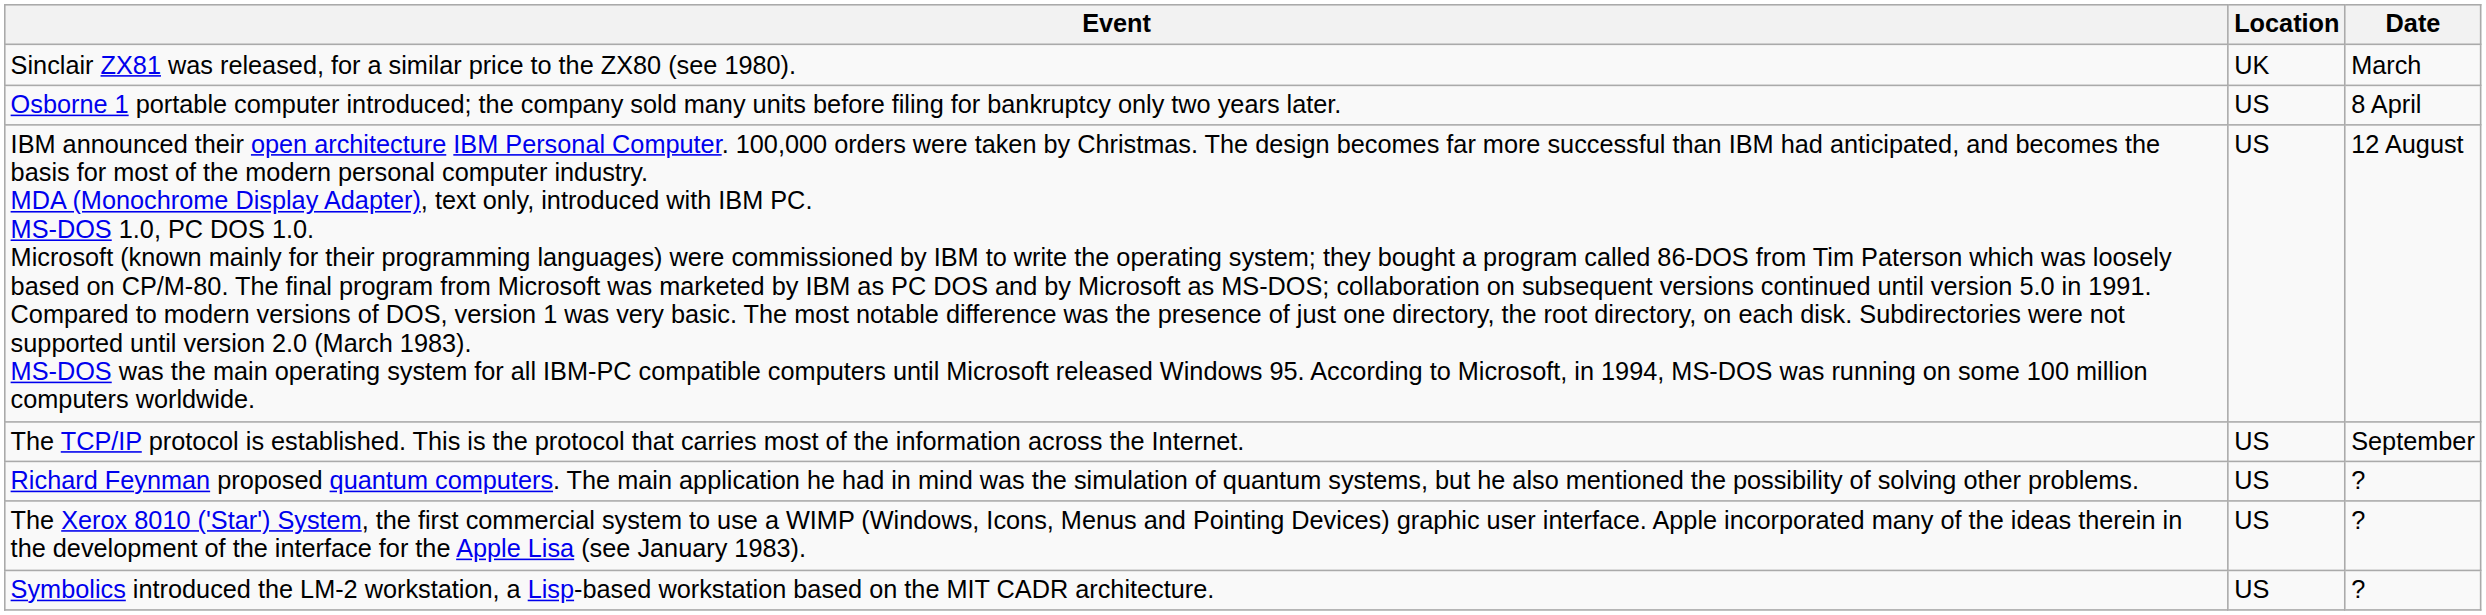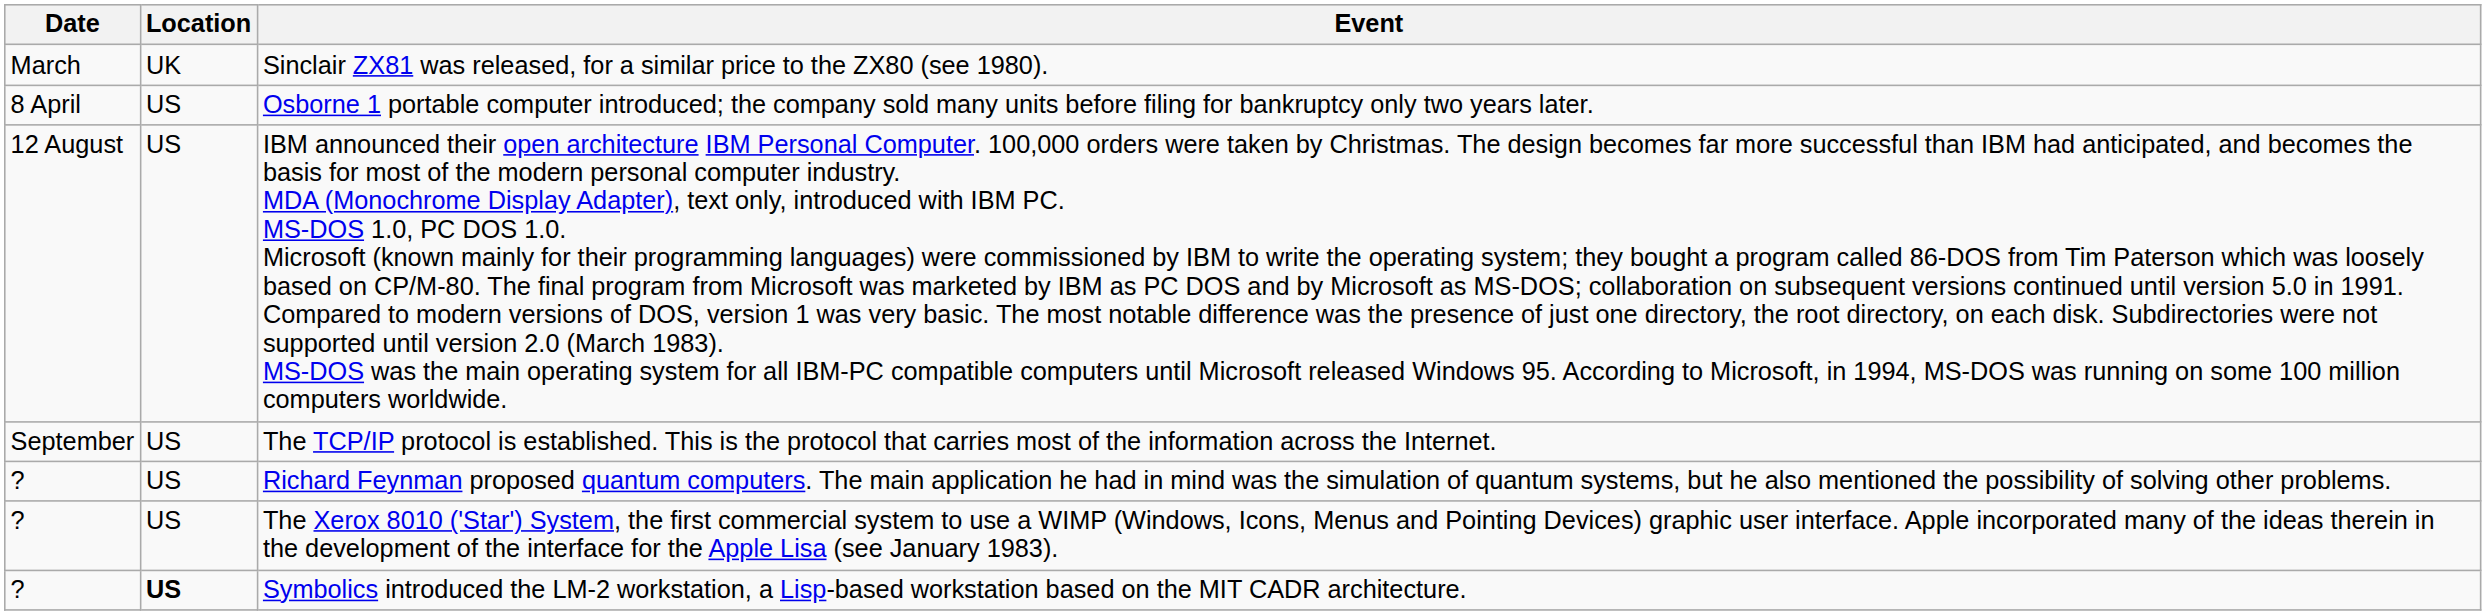columns swapped: (2413, 24) <-> (1117, 24)
(2252, 589) normal -> (163, 589) bold
